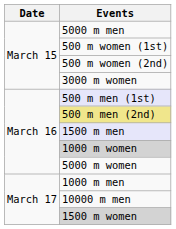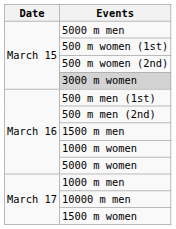(99, 81) no background -> (99, 81) lightgrey background
(109, 98) lavender background -> (109, 98) no background
(109, 115) khaki background -> (109, 115) no background
(93, 132) lavender background -> (93, 132) no background
(99, 148) lightgrey background -> (99, 148) no background
(99, 216) lightgrey background -> (99, 216) no background
